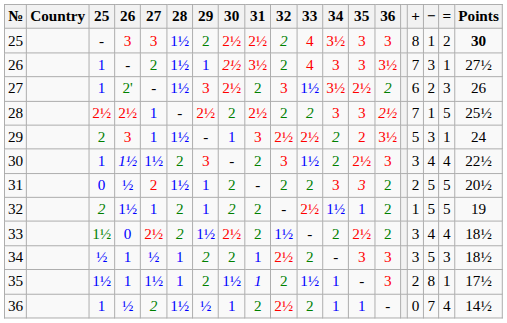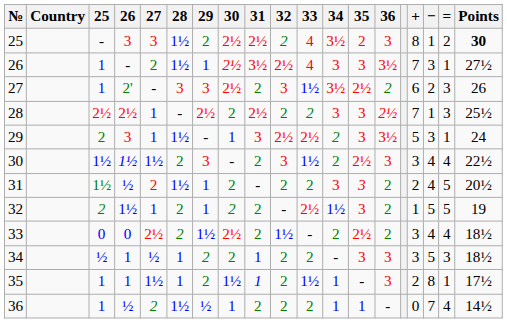(362, 40) 3 -> (362, 40) 2
(284, 64) 2 -> (284, 64) 2½
(180, 88) 1½ -> (180, 88) 3
(447, 112) 5 -> (447, 112) 3
(362, 137) 2 -> (362, 137) 3
(102, 161) 1 -> (102, 161) 1½
(102, 185) 0 -> (102, 185) 1½
(431, 185) 5 -> (431, 185) 4
(362, 209) 1 -> (362, 209) 3
(102, 233) 1½ -> (102, 233) 0
(284, 257) 2½ -> (284, 257) 2
(102, 281) 1½ -> (102, 281) 1
(284, 305) 2½ -> (284, 305) 2
